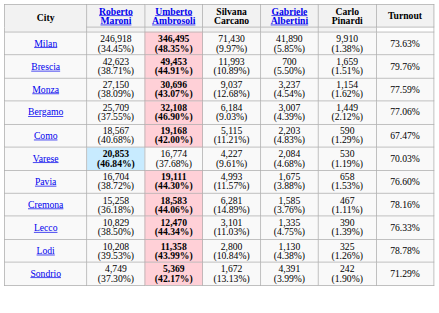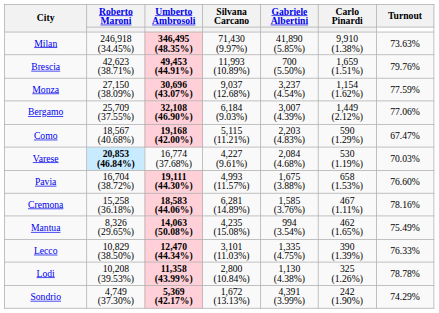+ row: (46, 227)
(405, 273) 71.29% -> (405, 296) 74.29%
